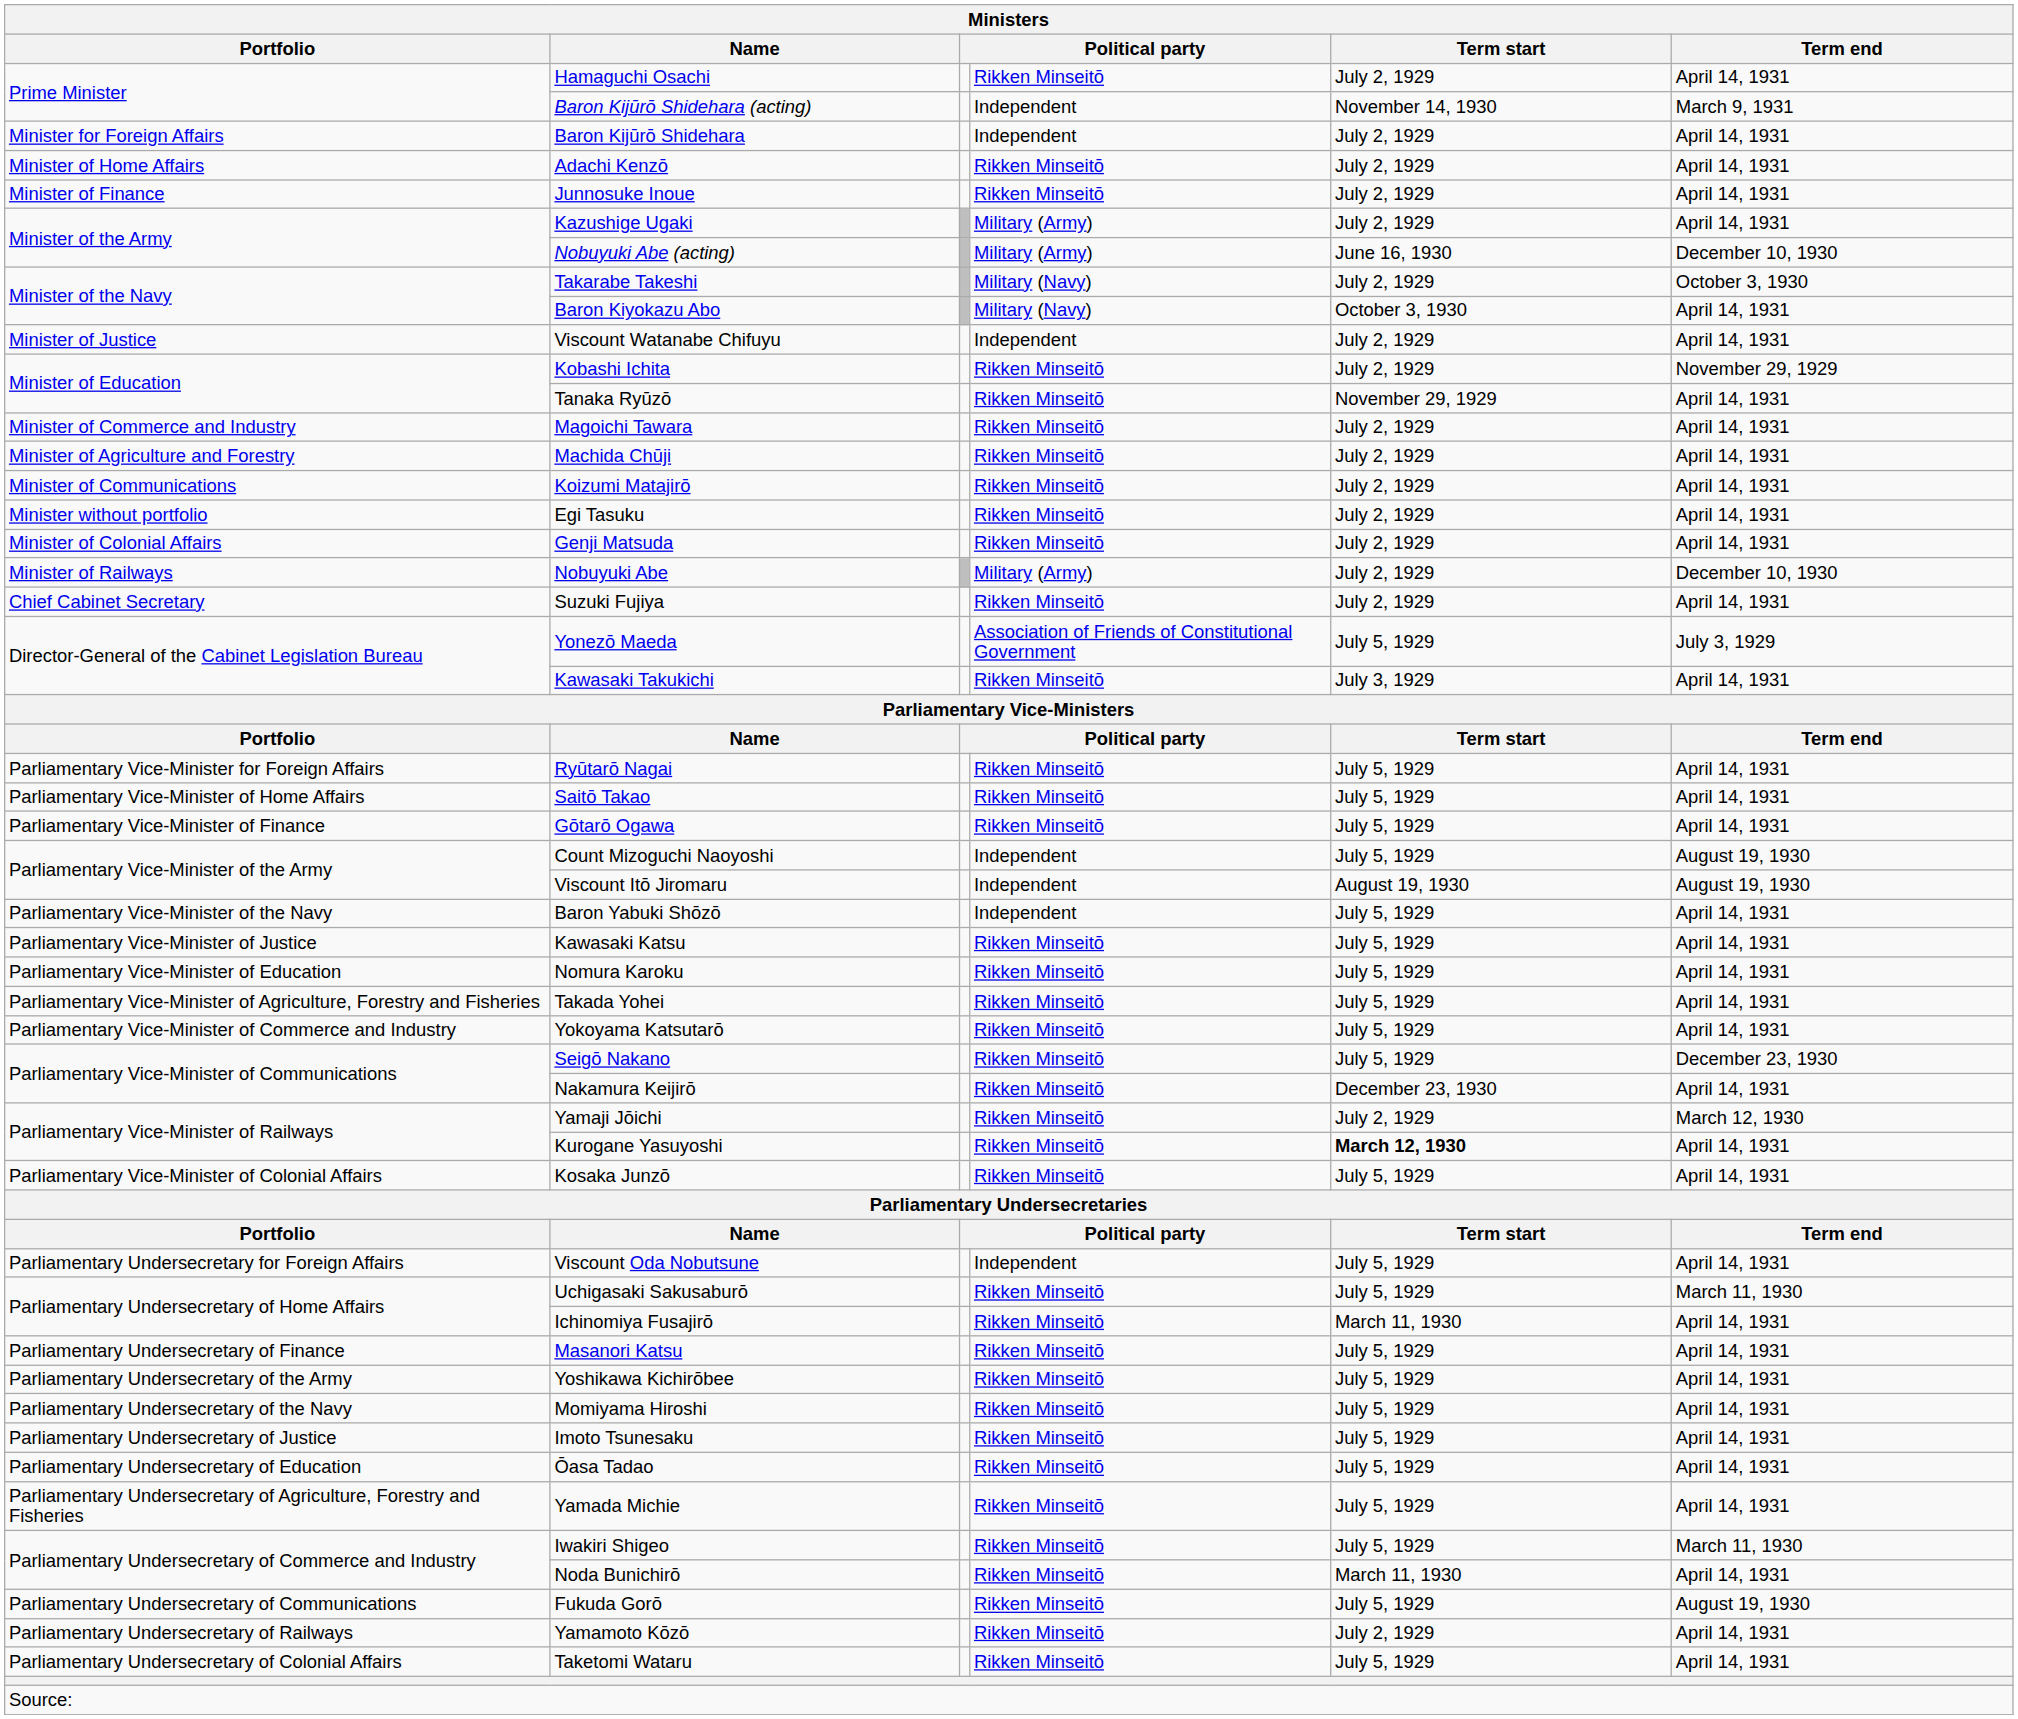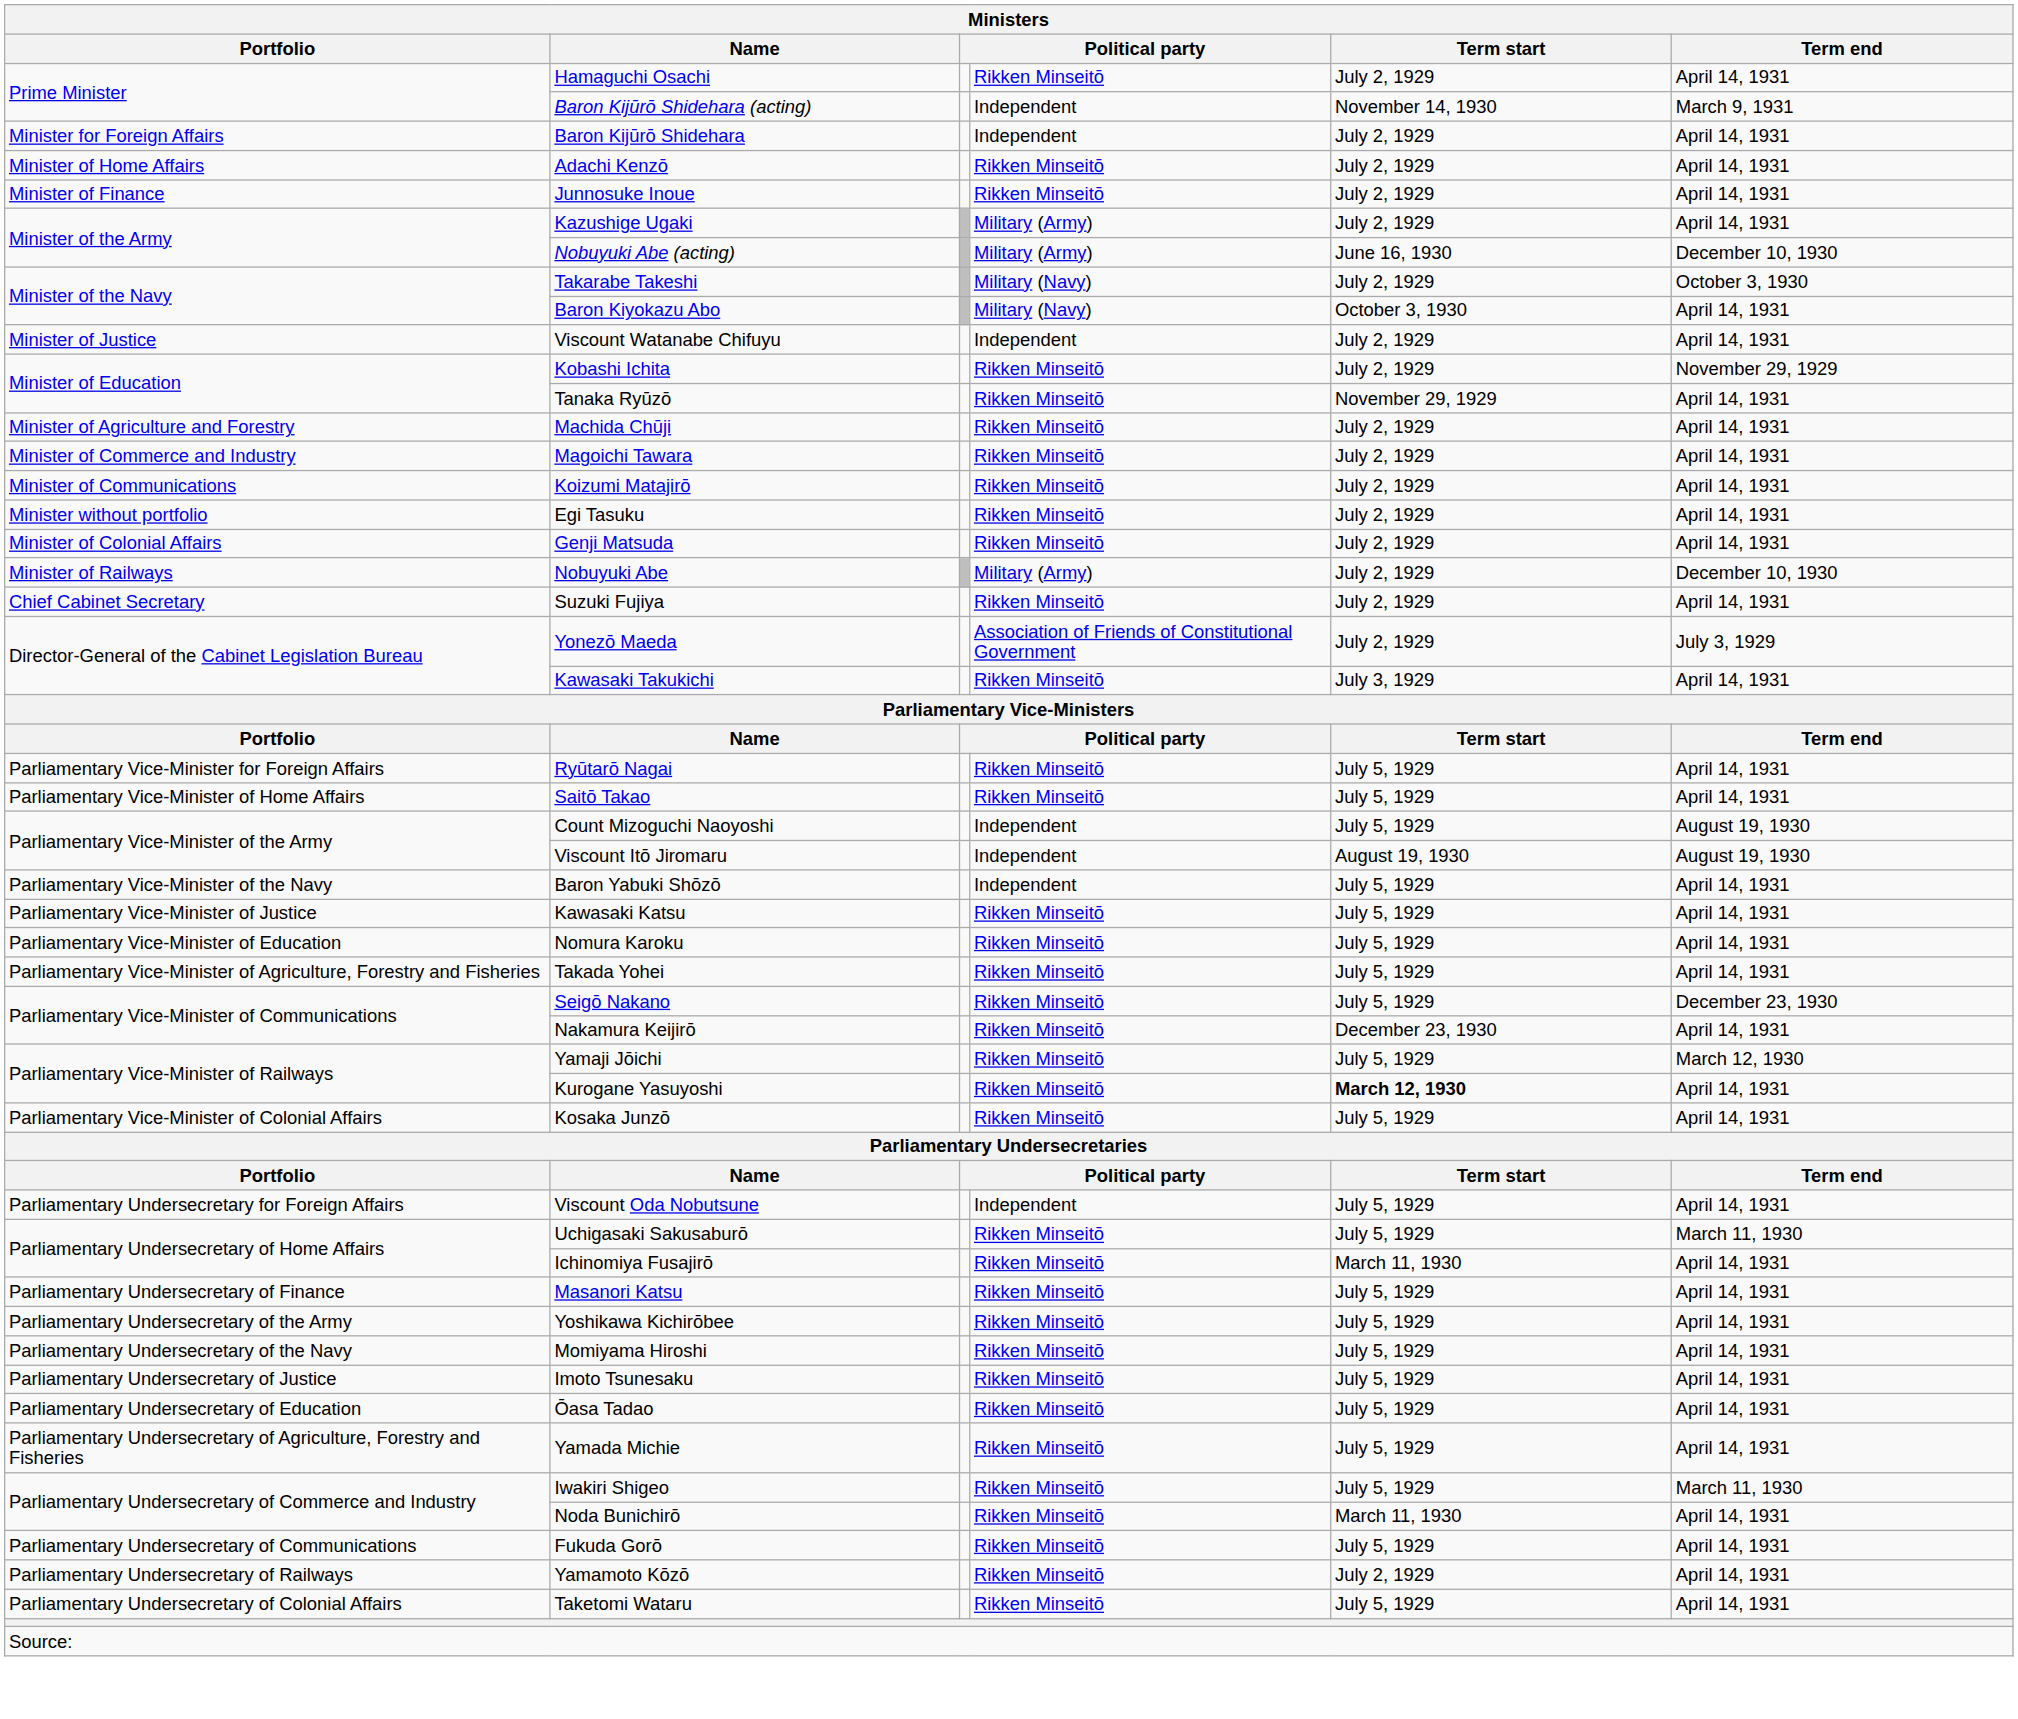rows swapped: (613, 456) <-> (623, 427)
(1385, 641) July 5, 1929 -> (1385, 641) July 2, 1929
- row: (614, 826)
- row: (639, 1030)
(1385, 1118) July 2, 1929 -> (1385, 1059) July 5, 1929
(1743, 1604) August 19, 1930 -> (1733, 1546) April 14, 1931
